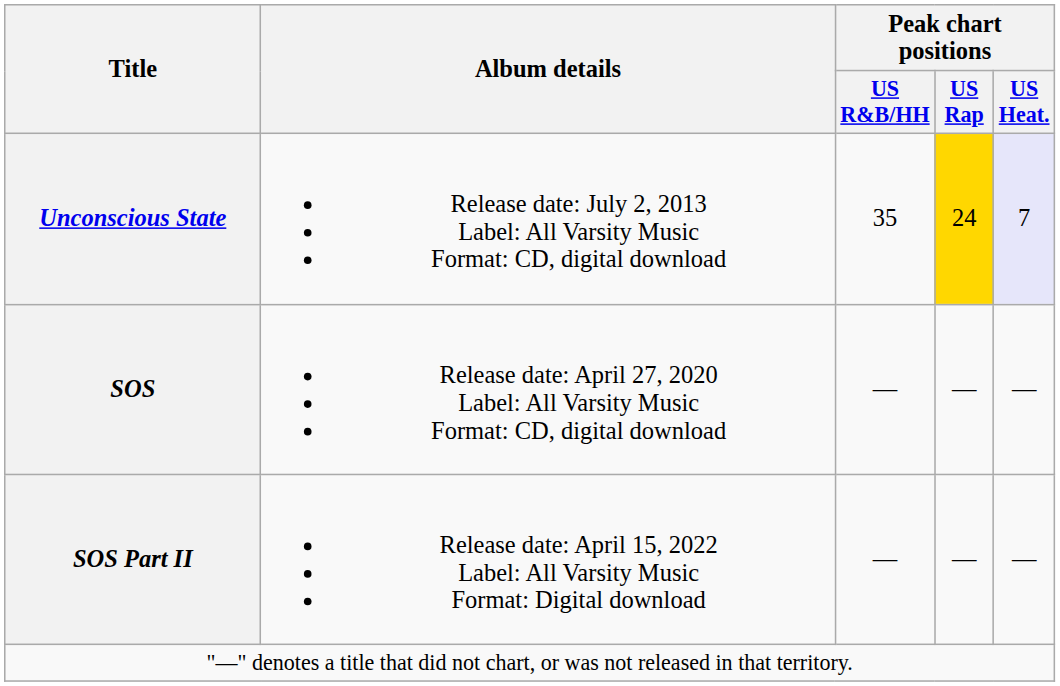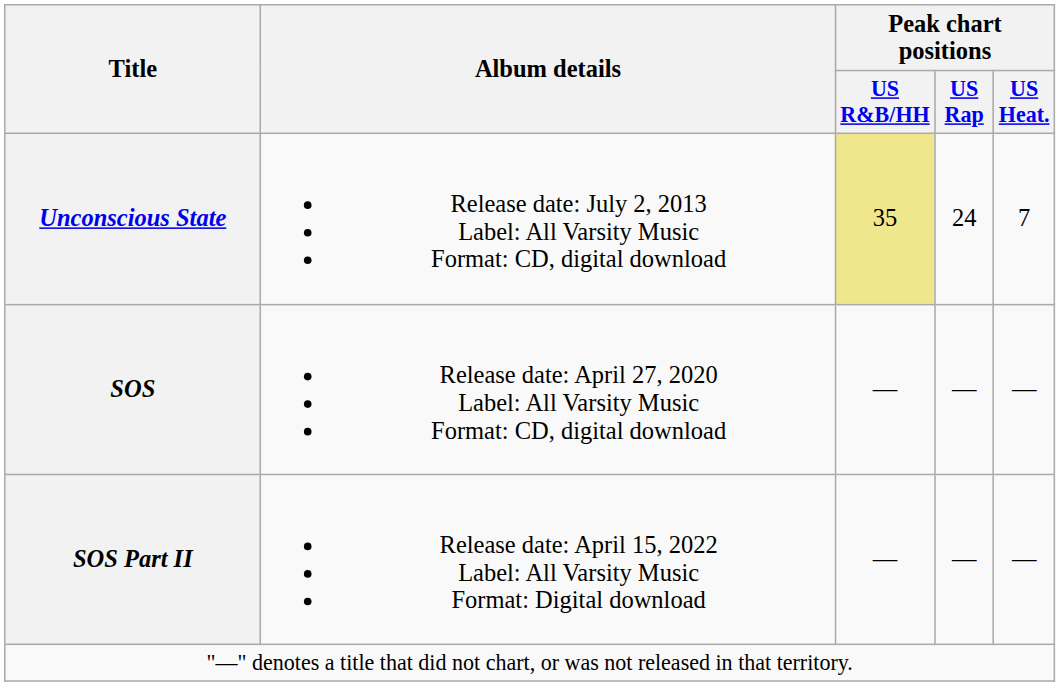(885, 218) no background -> (885, 218) khaki background
(964, 218) gold background -> (964, 218) no background
(1024, 218) lavender background -> (1024, 218) no background
